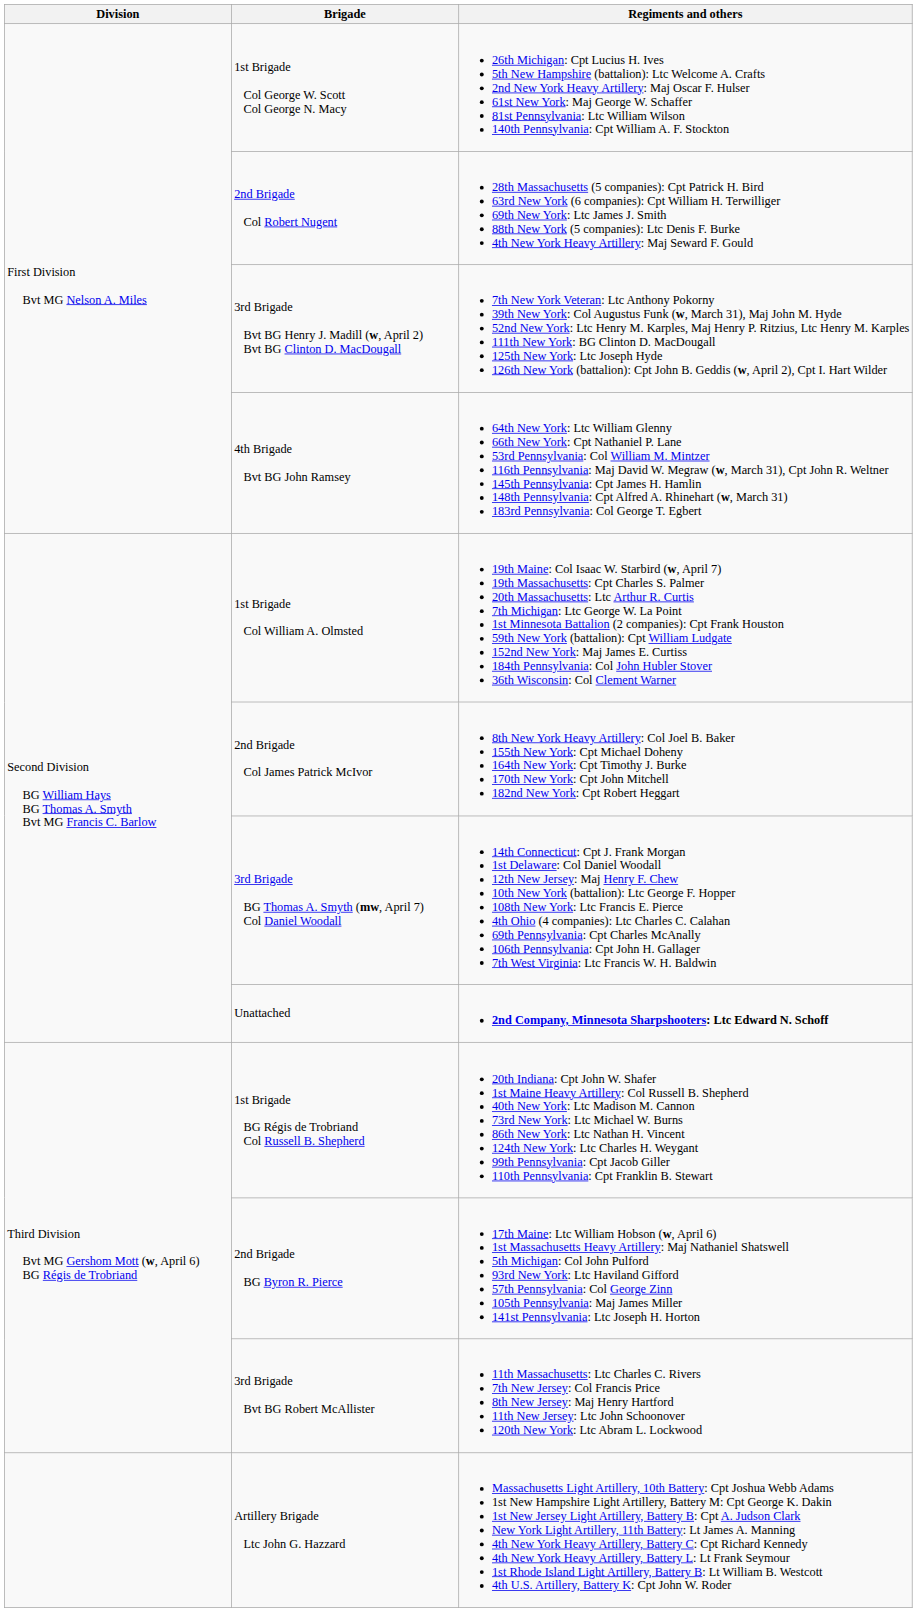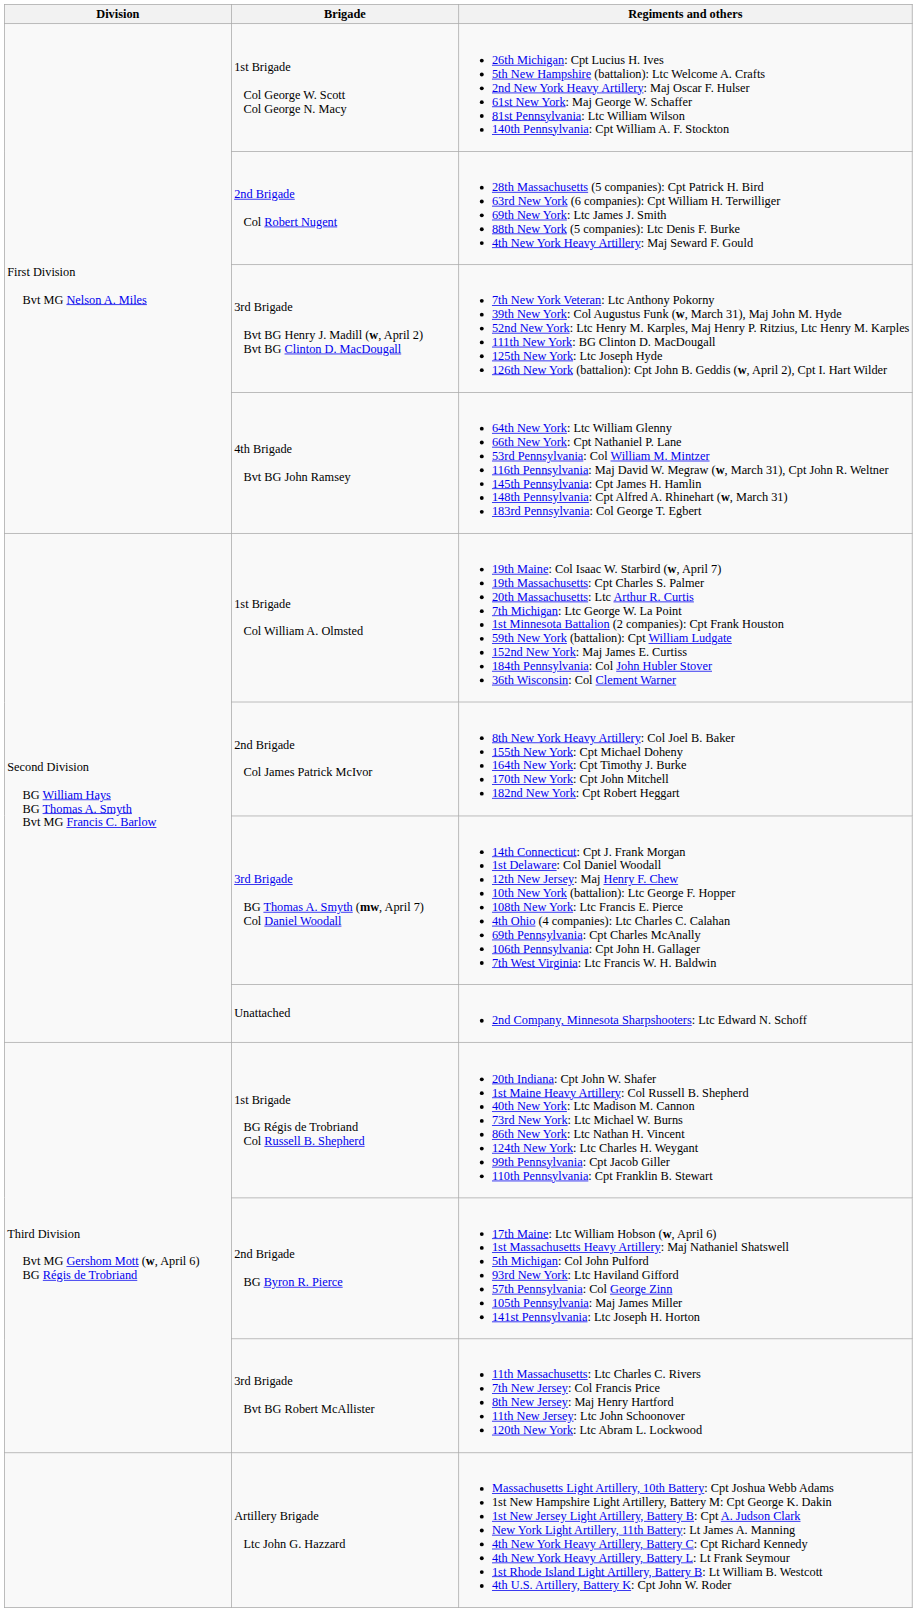(685, 1021) bold -> (685, 1021) normal
